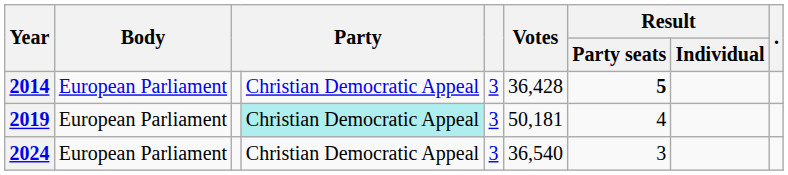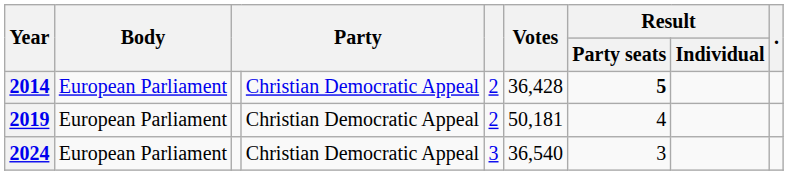(494, 87) 3 -> (494, 87) 2
(362, 120) paleturquoise background -> (362, 120) no background
(494, 120) 3 -> (494, 120) 2
